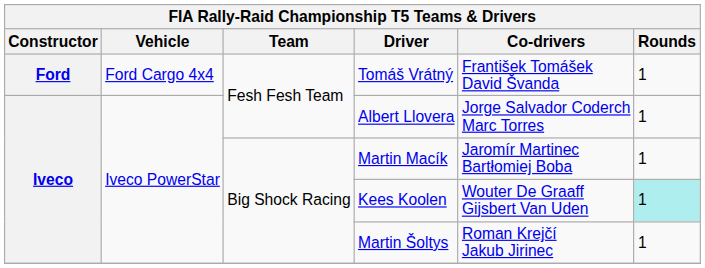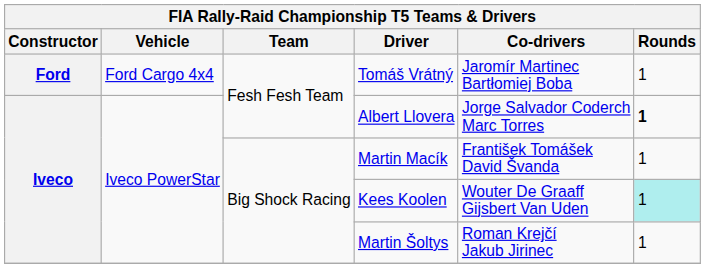(527, 74) František Tomášek David Švanda -> (521, 74) Jaromír Martinec Bartłomiej Boba
(642, 116) normal -> (642, 116) bold
(521, 158) Jaromír Martinec Bartłomiej Boba -> (527, 158) František Tomášek David Švanda
